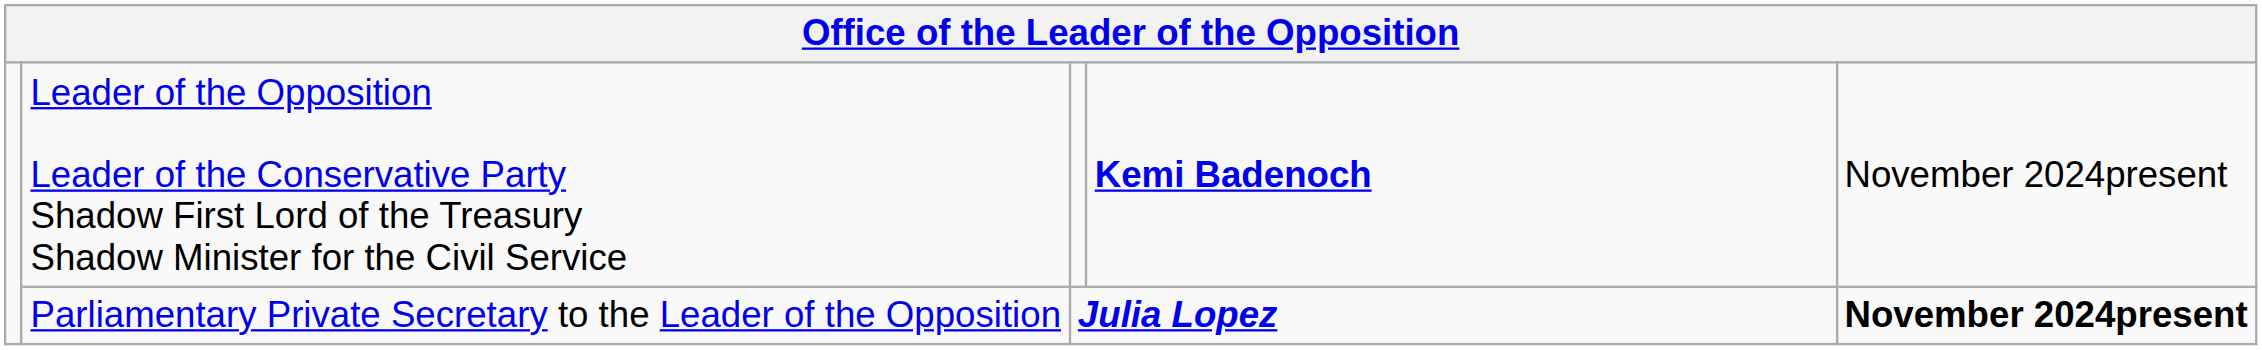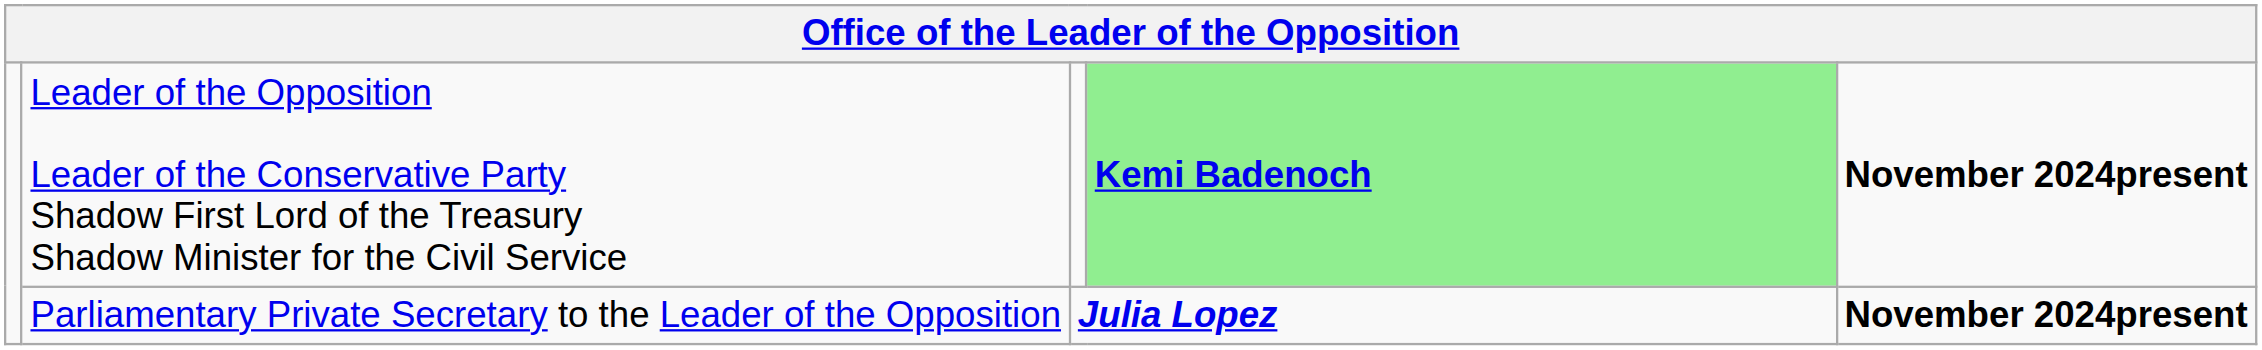(1233, 174) no background -> (1233, 174) lightgreen background
(2036, 174) normal -> (2046, 174) bold
